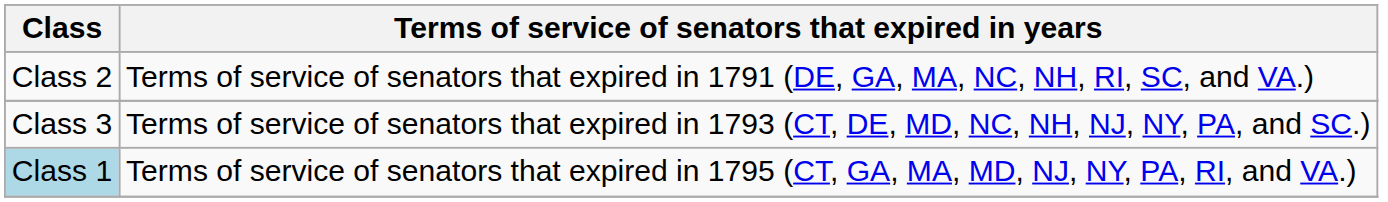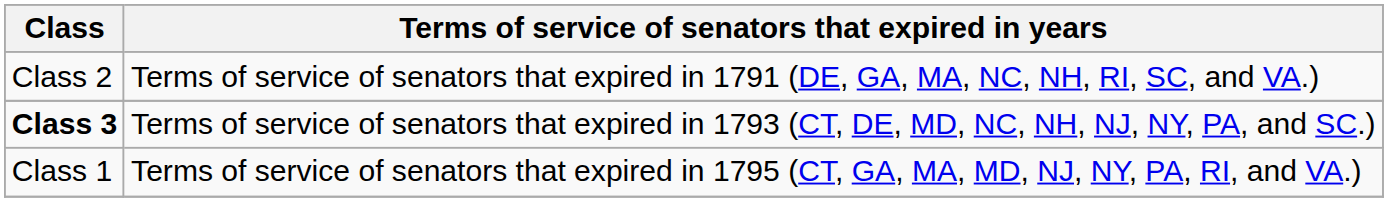(62, 123) normal -> (65, 123) bold
(62, 171) lightblue background -> (62, 171) no background
